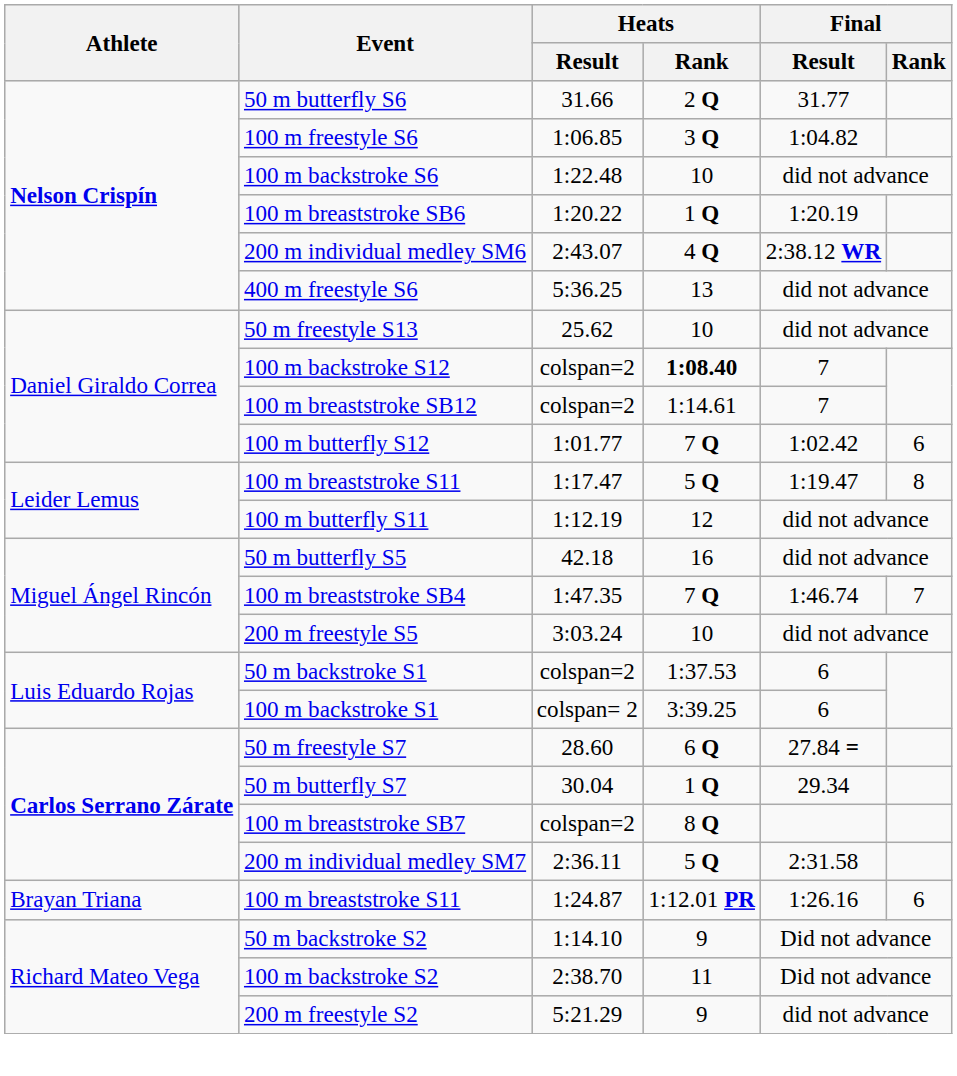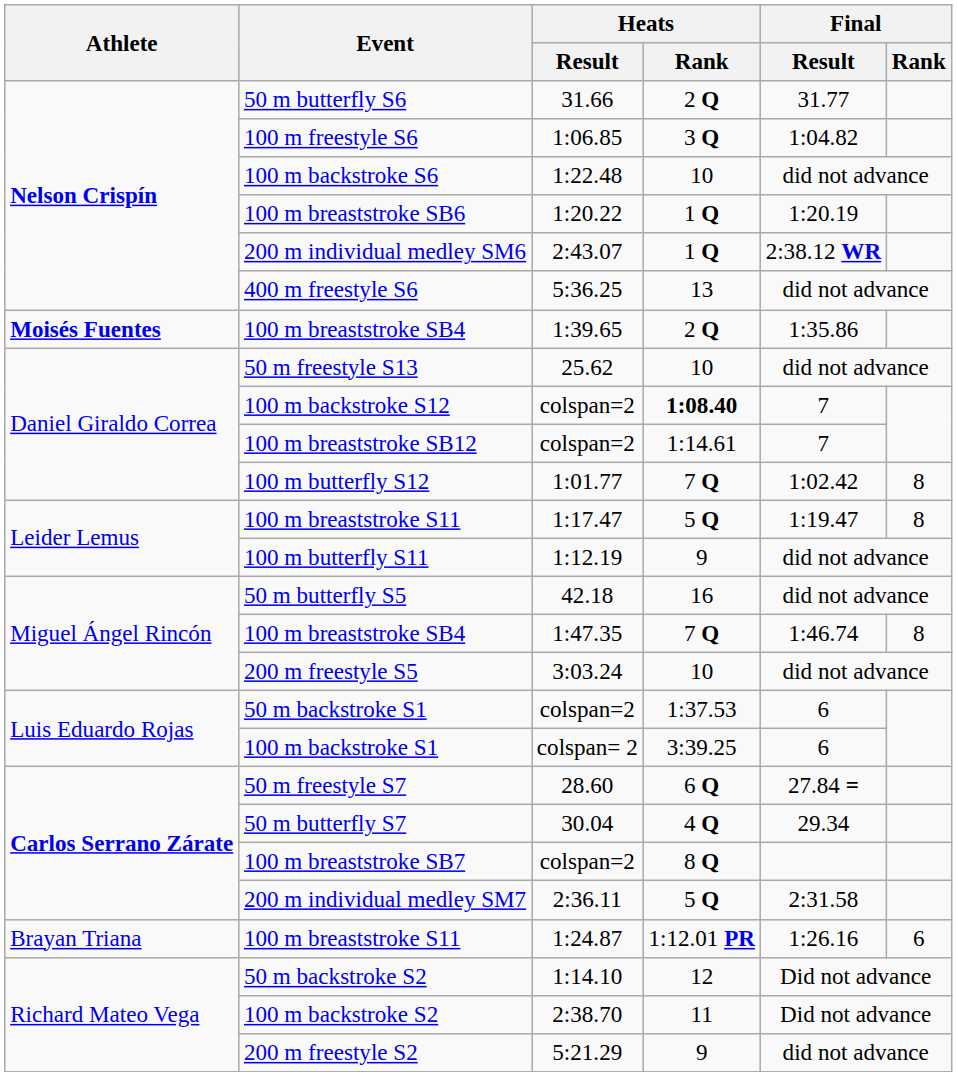(702, 252) 4 Q -> (702, 252) 1 Q
+ row: (355, 328)
(919, 442) 6 -> (919, 480) 8
(702, 518) 12 -> (702, 557) 9
(919, 595) 7 -> (919, 633) 8
(702, 785) 1 Q -> (702, 823) 4 Q
(702, 938) 9 -> (702, 976) 12
